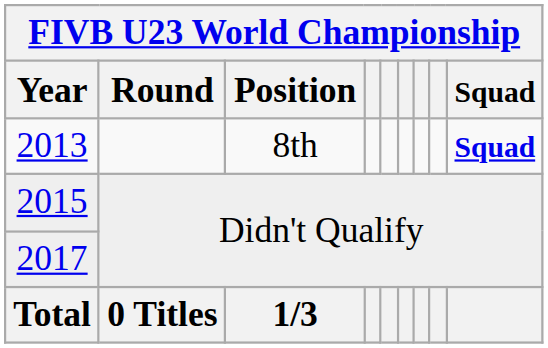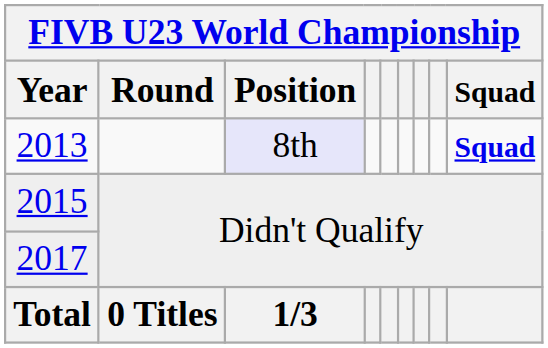(295, 145) no background -> (295, 145) lavender background
